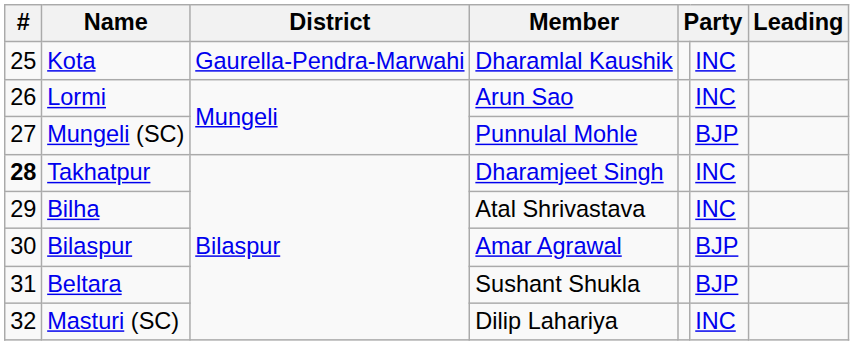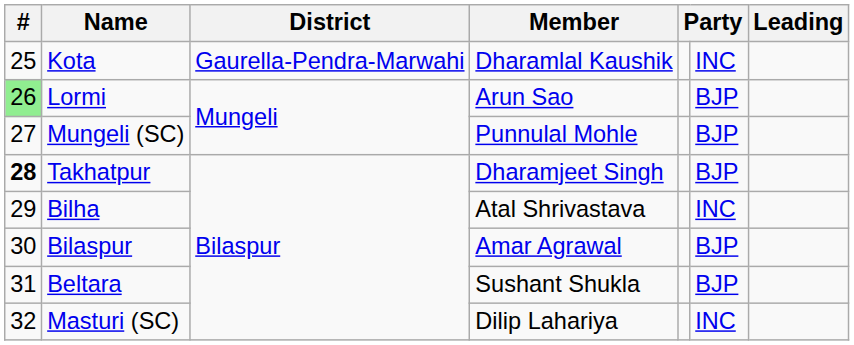(23, 97) no background -> (23, 97) lightgreen background
(716, 97) INC -> (717, 97) BJP
(716, 172) INC -> (717, 172) BJP
